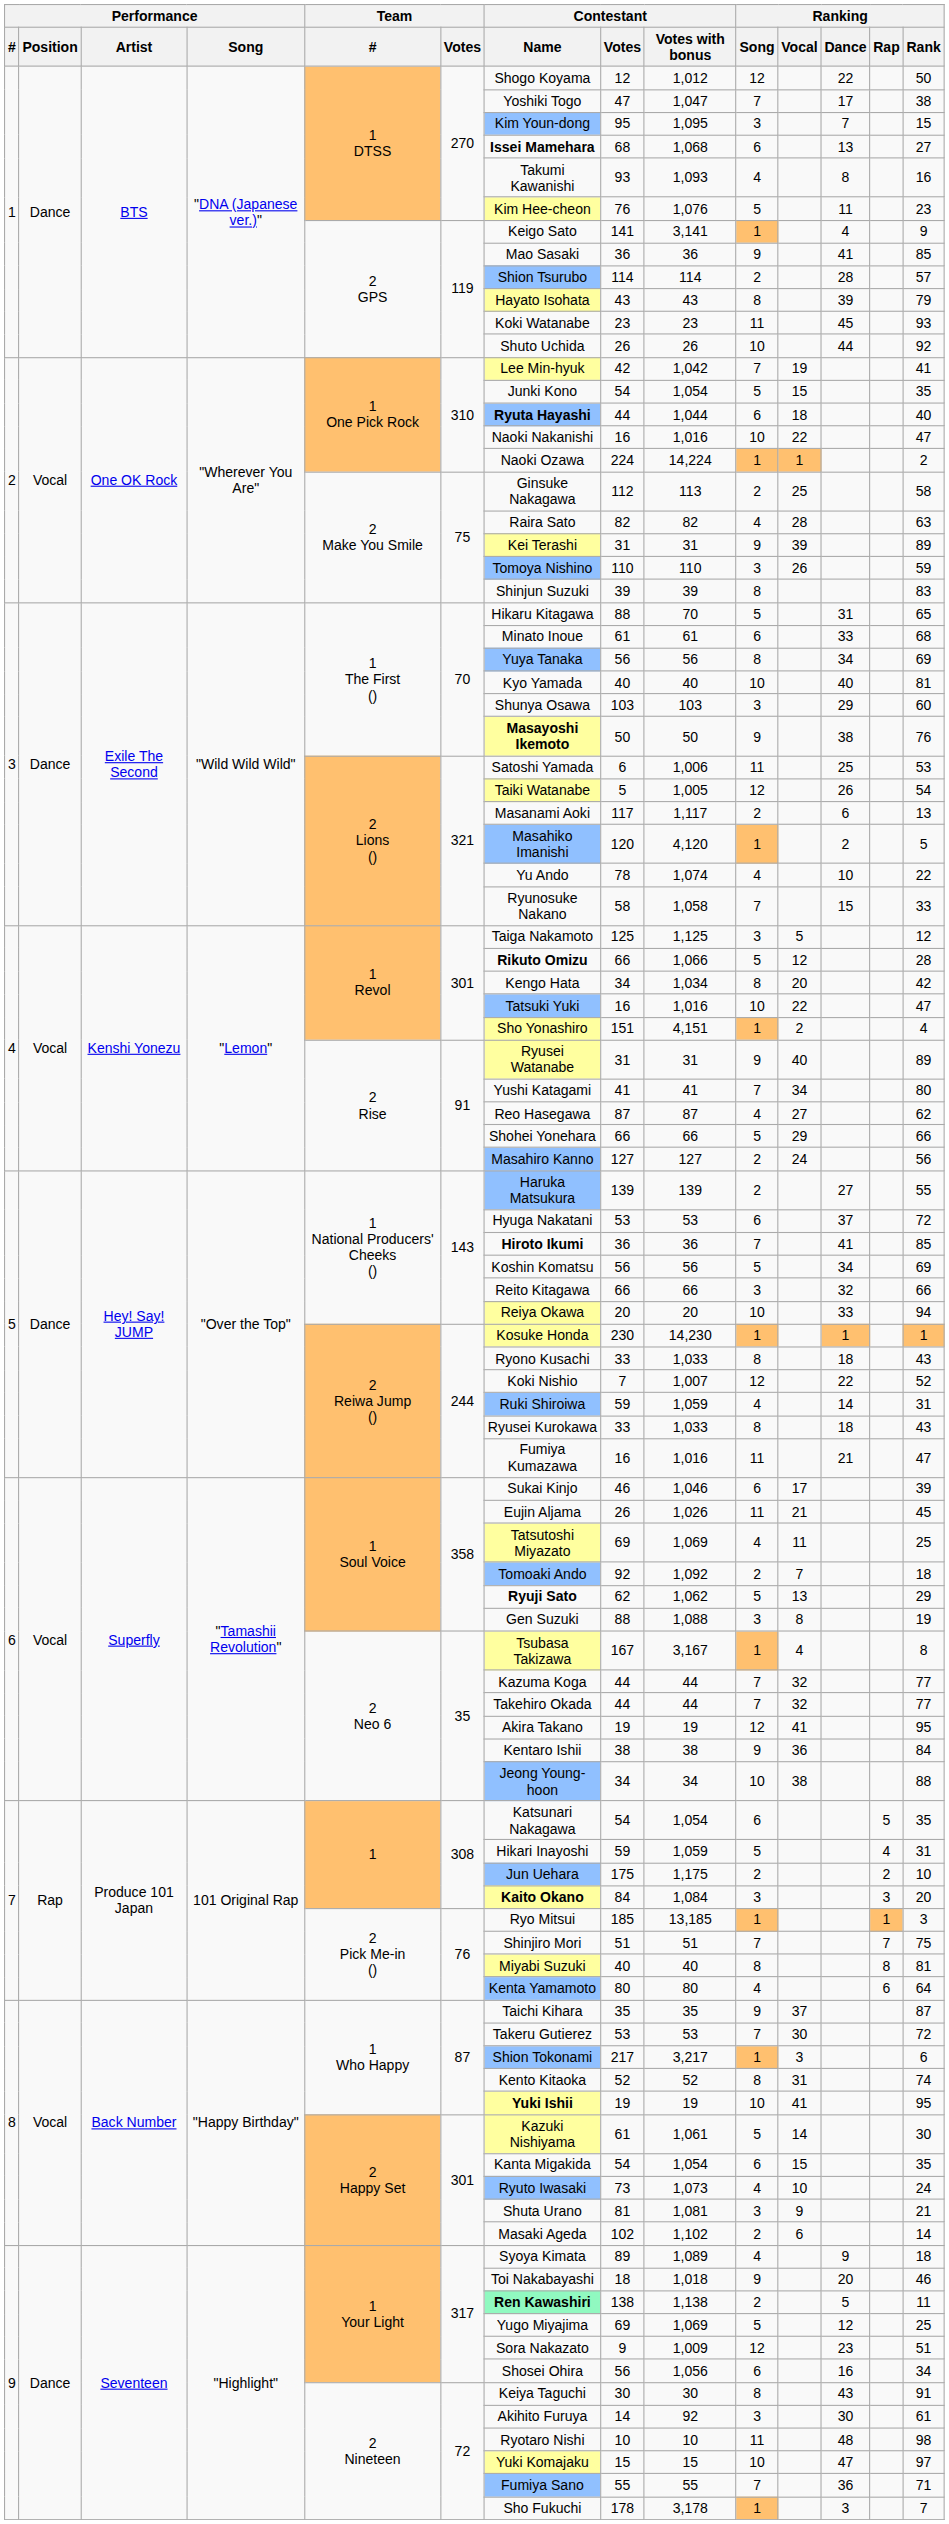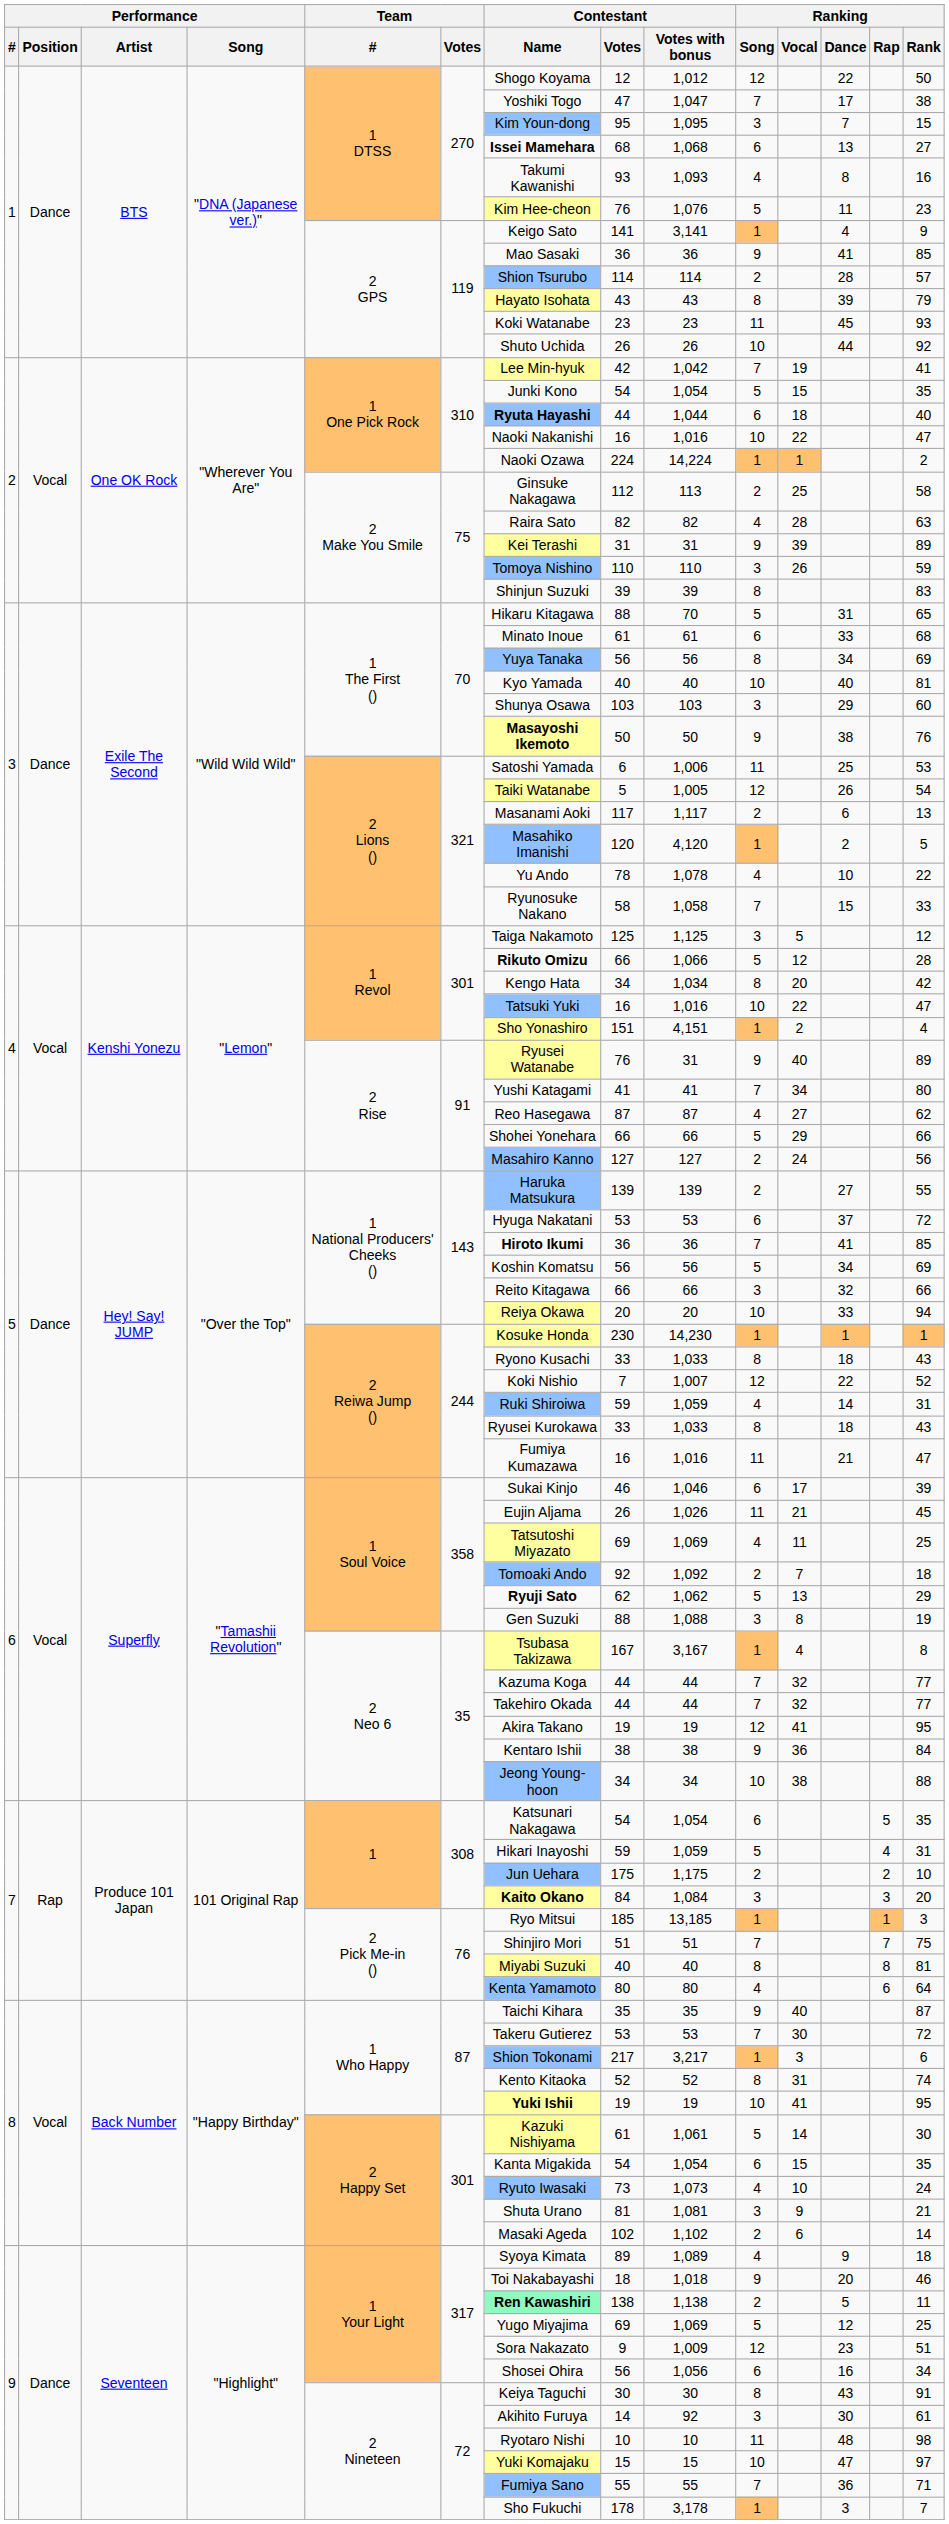(690, 875) 1,074 -> (690, 875) 1,078
(622, 1059) 31 -> (622, 1059) 76
(799, 2011) 37 -> (799, 2011) 40
